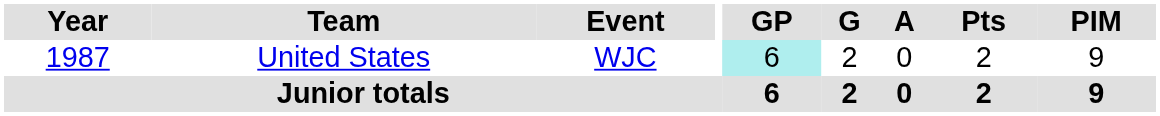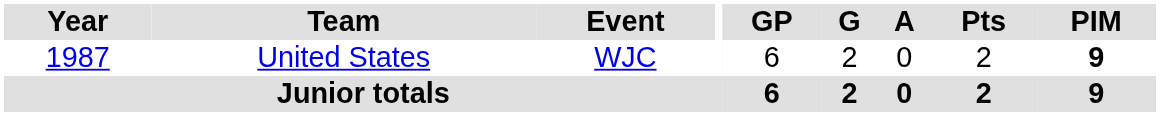(772, 57) paleturquoise background -> (772, 57) no background
(1096, 57) normal -> (1096, 57) bold
